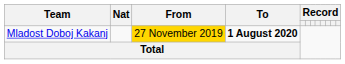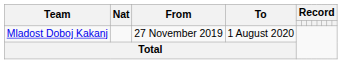(178, 34) gold background -> (178, 34) no background
(263, 34) bold -> (261, 34) normal
